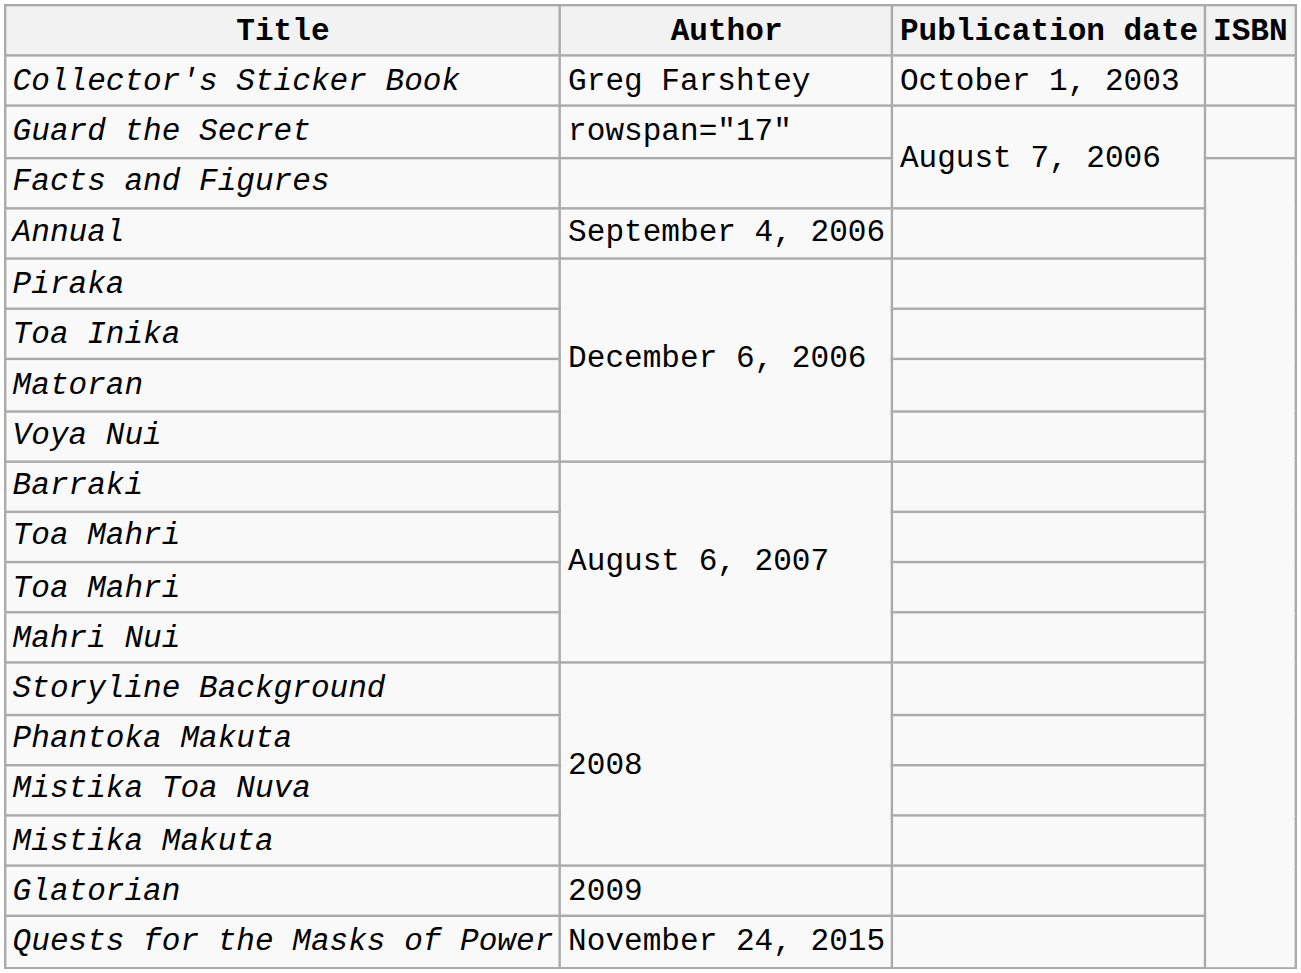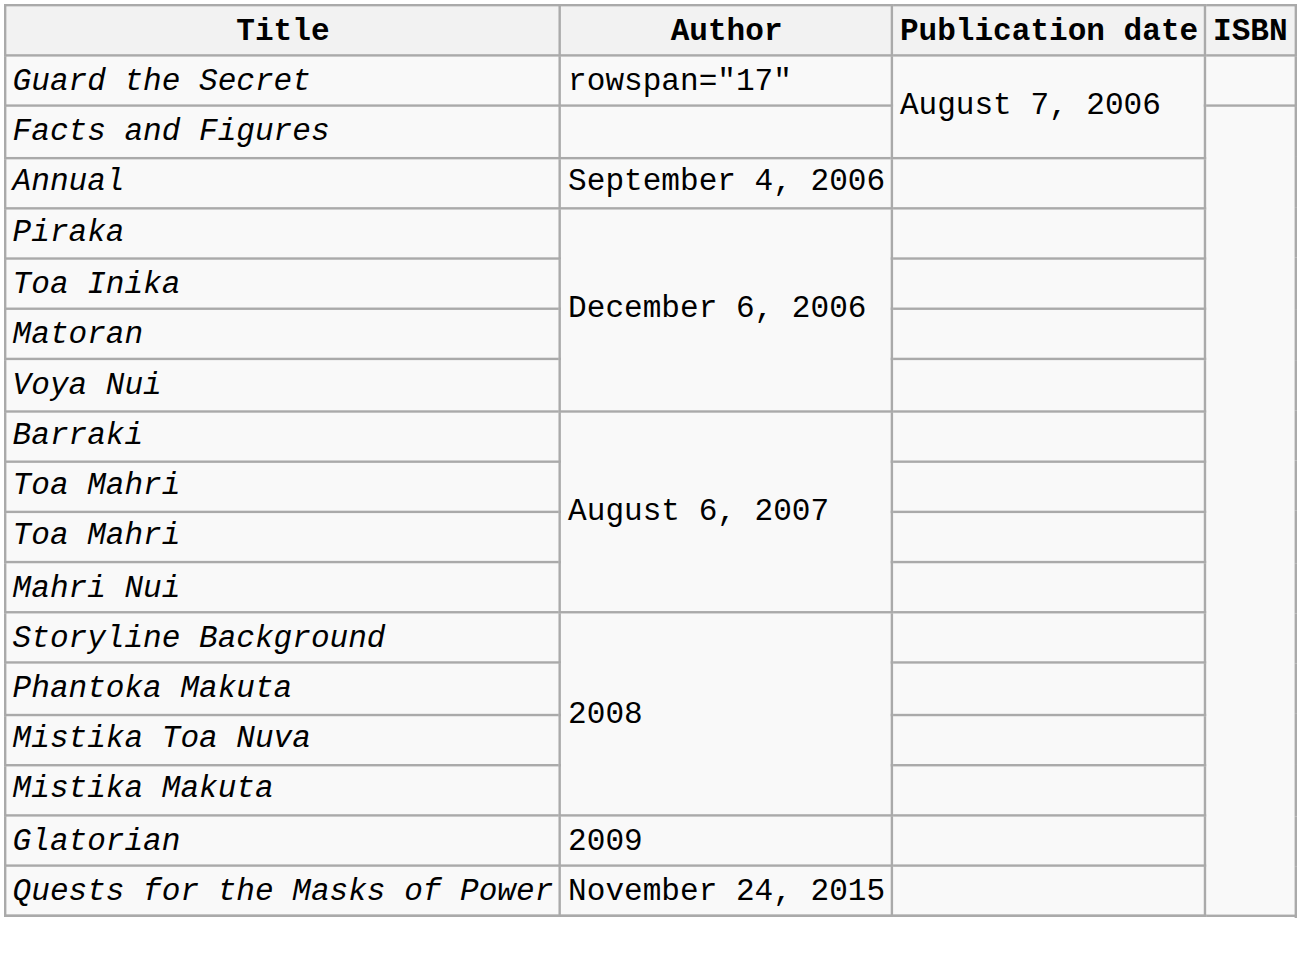- row: (236, 81)
